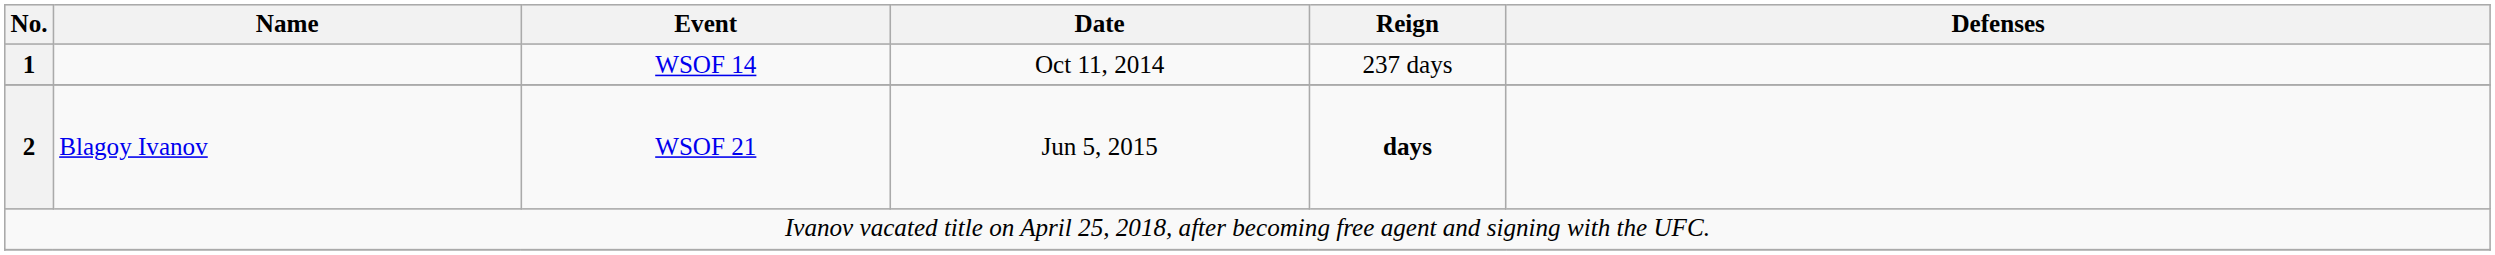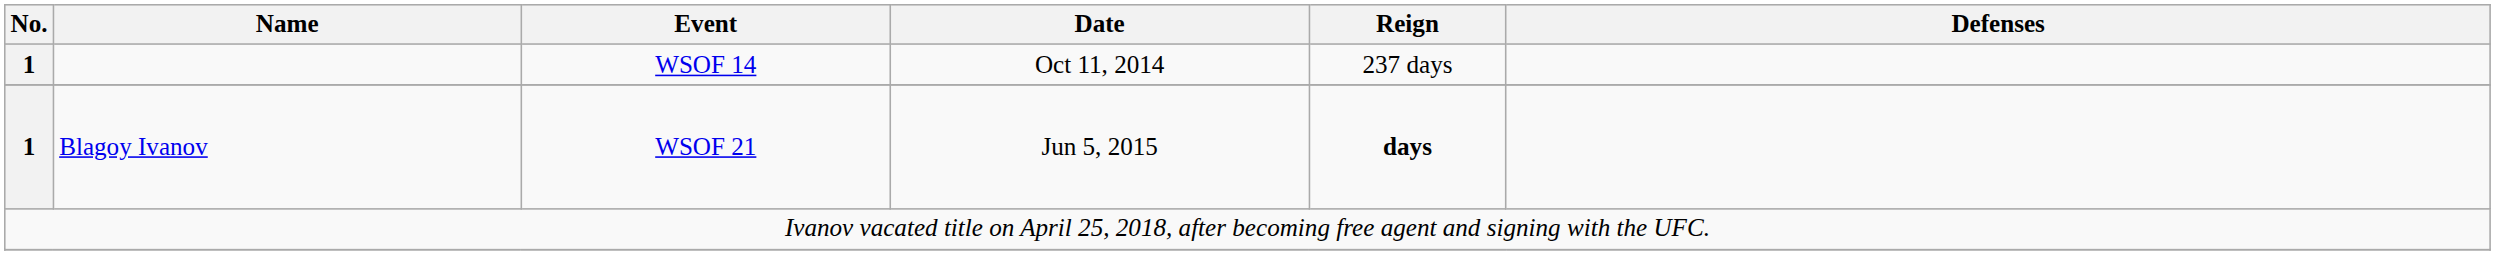(29, 146) 2 -> (29, 146) 1
